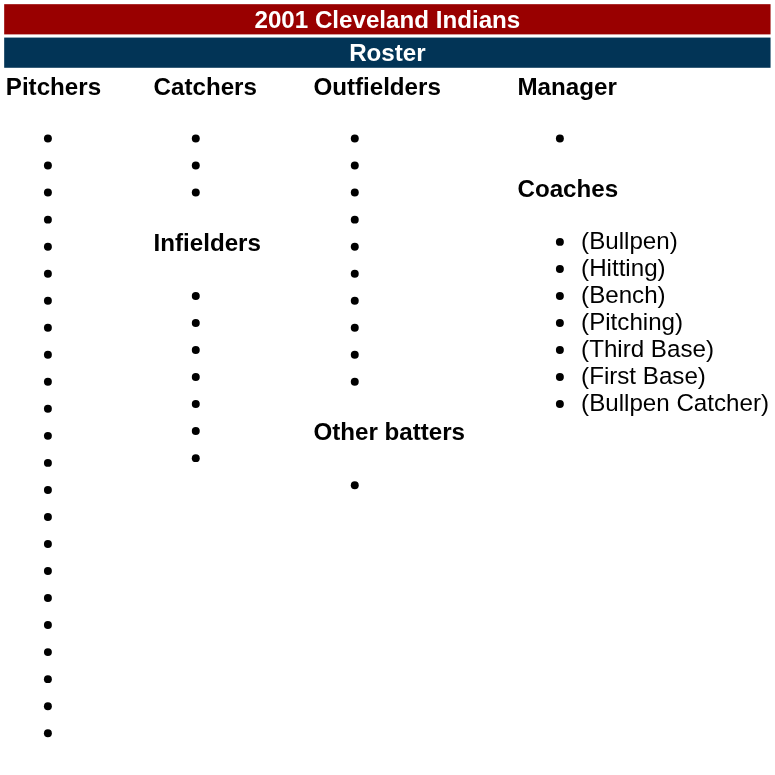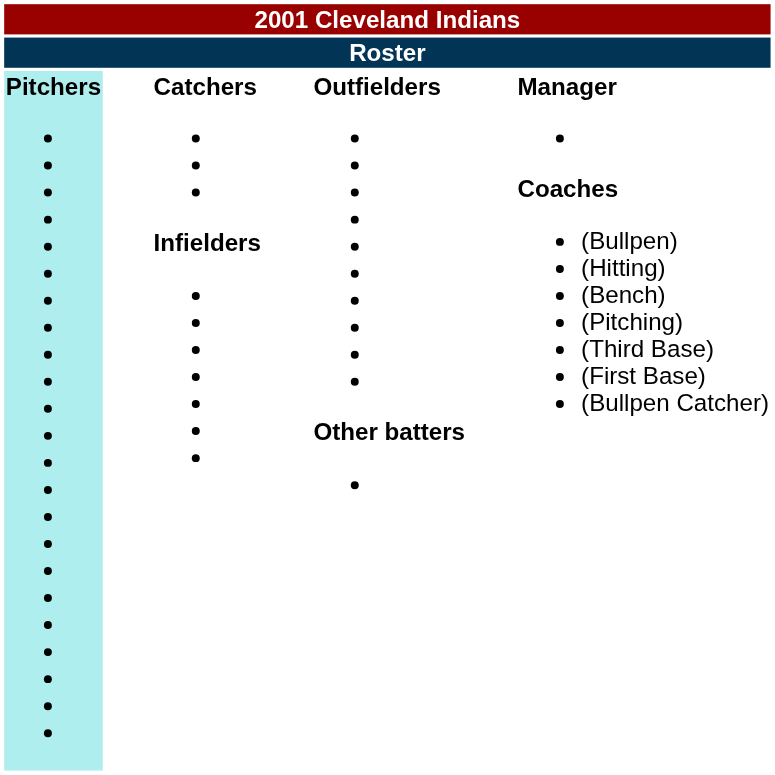(53, 409) no background -> (53, 409) paleturquoise background
